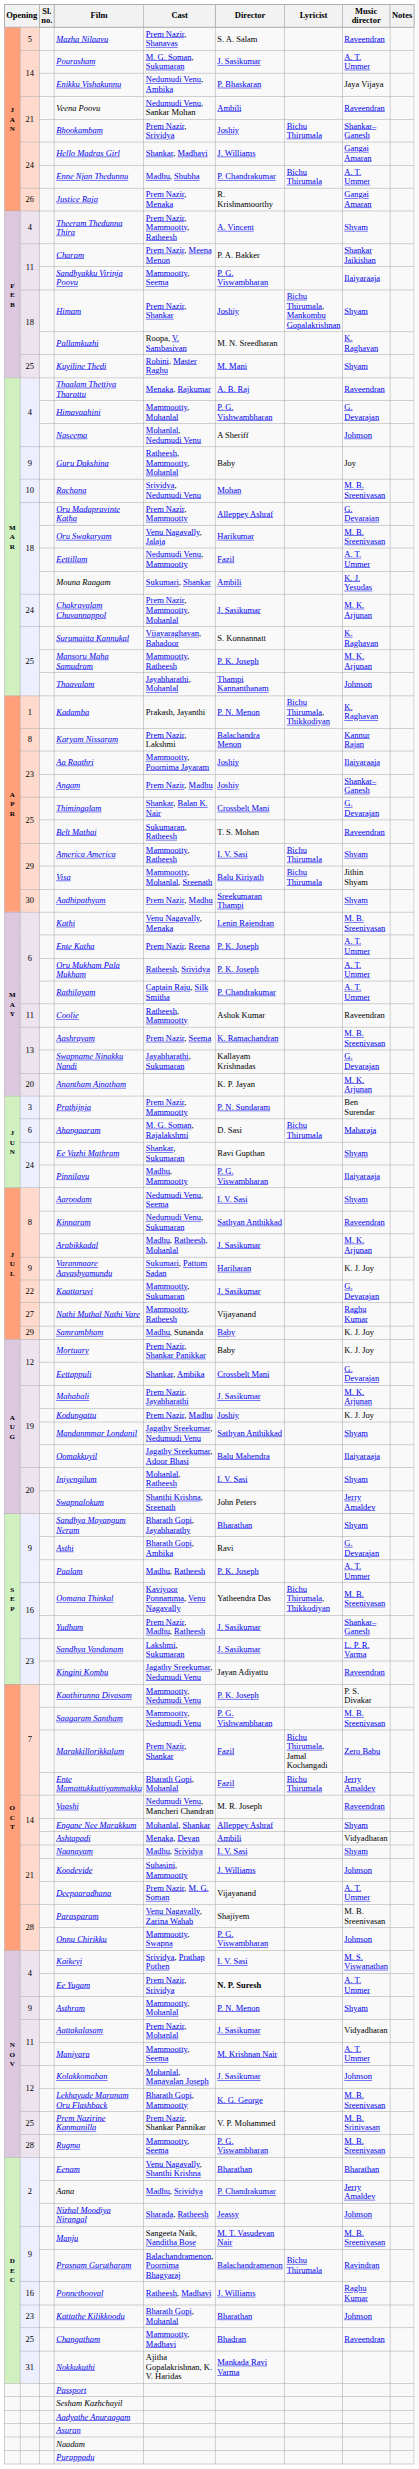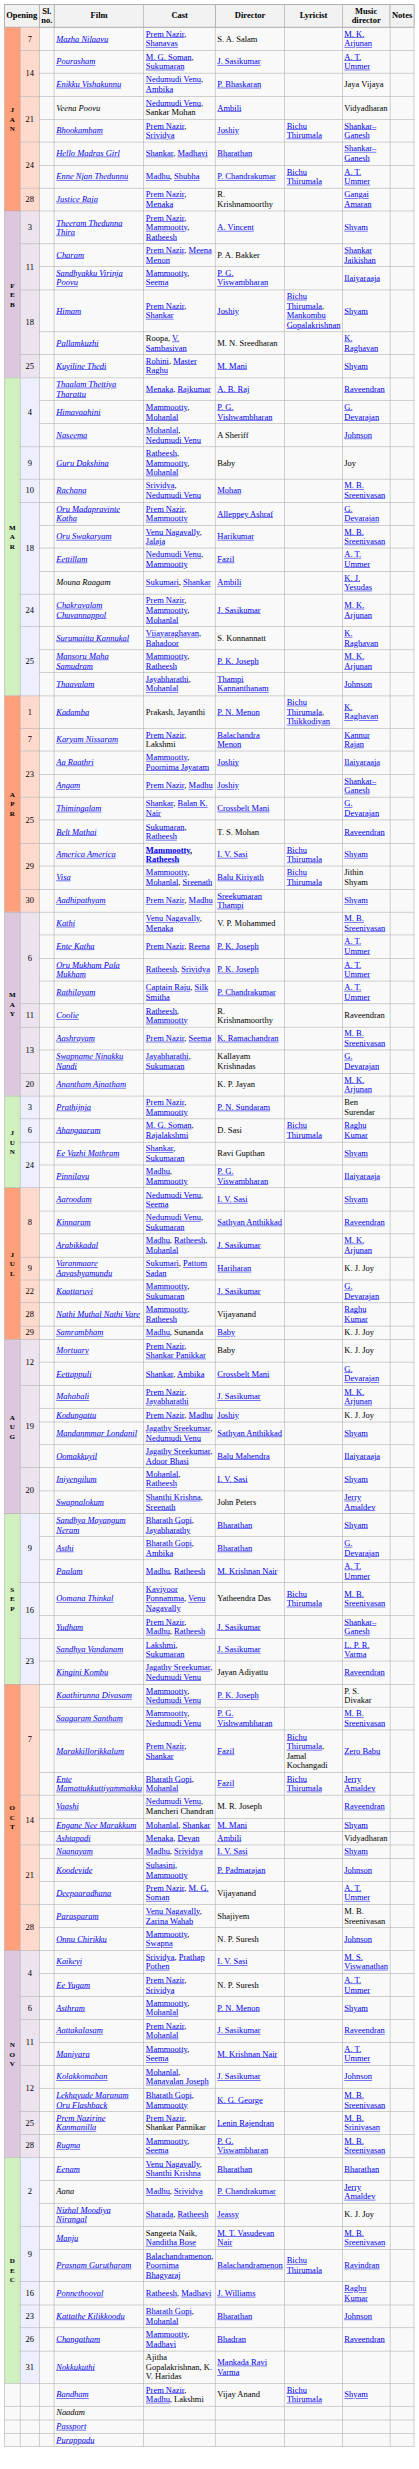(30, 38) 5 -> (30, 38) 7
(365, 38) Raveendran -> (358, 38) M. K. Arjunan
(365, 107) Raveendran -> (366, 107) Vidyadharan
(236, 153) J. Williams -> (235, 153) Bharathan
(358, 153) Gangai Amaran -> (360, 153) Shankar–Ganesh
(30, 199) 26 -> (30, 199) 28
(30, 227) 4 -> (30, 227) 3
(30, 739) 8 -> (30, 739) 7
(168, 854) normal -> (169, 854) bold
(246, 923) Lenin Rajendran -> (246, 923) V. P. Mohammed
(241, 1015) Ashok Kumar -> (245, 1015) R. Krishnamoorthy
(360, 1130) Maharaja -> (356, 1130) Raghu Kumar
(30, 1314) 27 -> (30, 1314) 28
(225, 1548) Ravi -> (235, 1548) Bharathan
(238, 1571) P. K. Joseph -> (247, 1571) M. Krishnan Nair
(308, 1599) Bichu Thirumala, Thikkodiyan -> (304, 1599) Bichu Thirumala
(245, 1825) Alleppey Ashraf -> (232, 1825) M. Mani
(236, 1870) J. Williams -> (241, 1870) P. Padmarajan
(243, 1939) P. G. Viswambharan -> (238, 1939) N. P. Suresh
(239, 1985) bold -> (238, 1985) normal
(30, 2008) 9 -> (30, 2008) 6
(366, 2031) Vidyadharan -> (365, 2031) Raveendran
(246, 2123) V. P. Mohammed -> (246, 2123) Lenin Rajendran
(358, 2215) Johnson -> (359, 2215) K. J. Joy
(30, 2339) 25 -> (30, 2339) 26
+ row: (72, 2395)
rows swapped: (71, 2390) <-> (71, 2444)
- row: (89, 2403)
- row: (93, 2417)
- row: (68, 2430)
